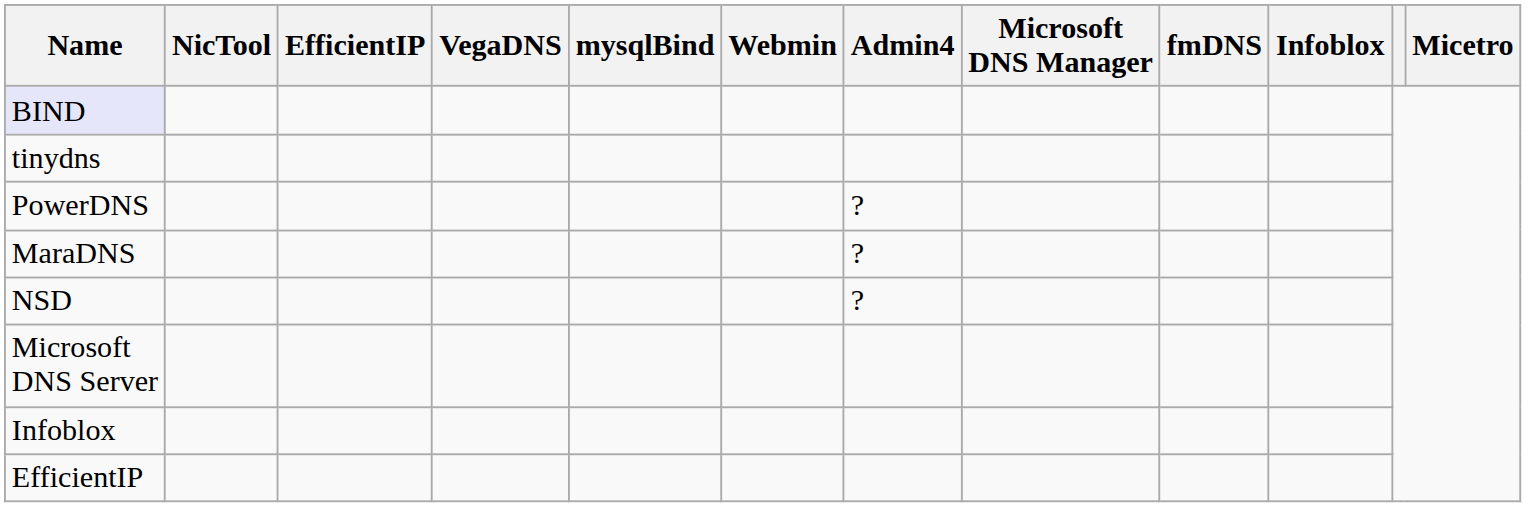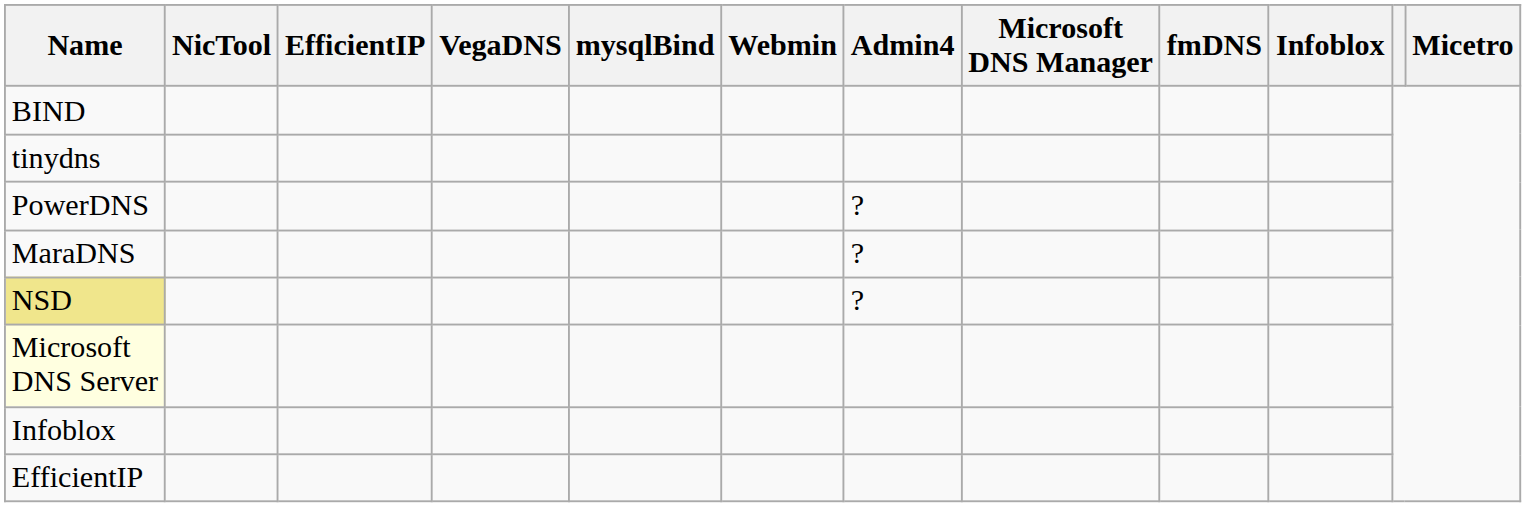(49, 109) lavender background -> (49, 109) no background
(42, 300) no background -> (42, 300) khaki background
(85, 365) no background -> (85, 365) lightyellow background
